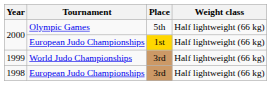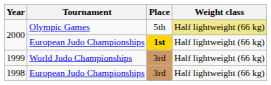(219, 27) no background -> (219, 27) khaki background
(159, 42) normal -> (159, 42) bold
